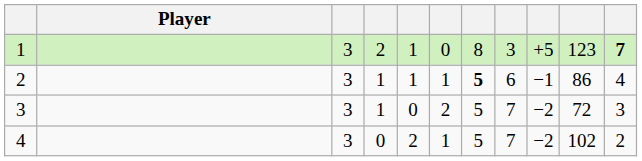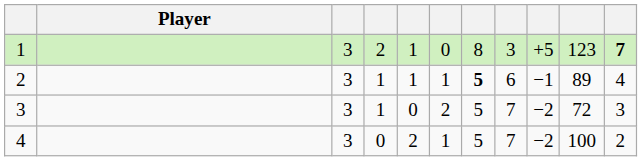(582, 79) 86 -> (582, 79) 89
(582, 140) 102 -> (582, 140) 100
